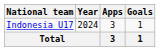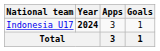(88, 25) normal -> (88, 25) bold
